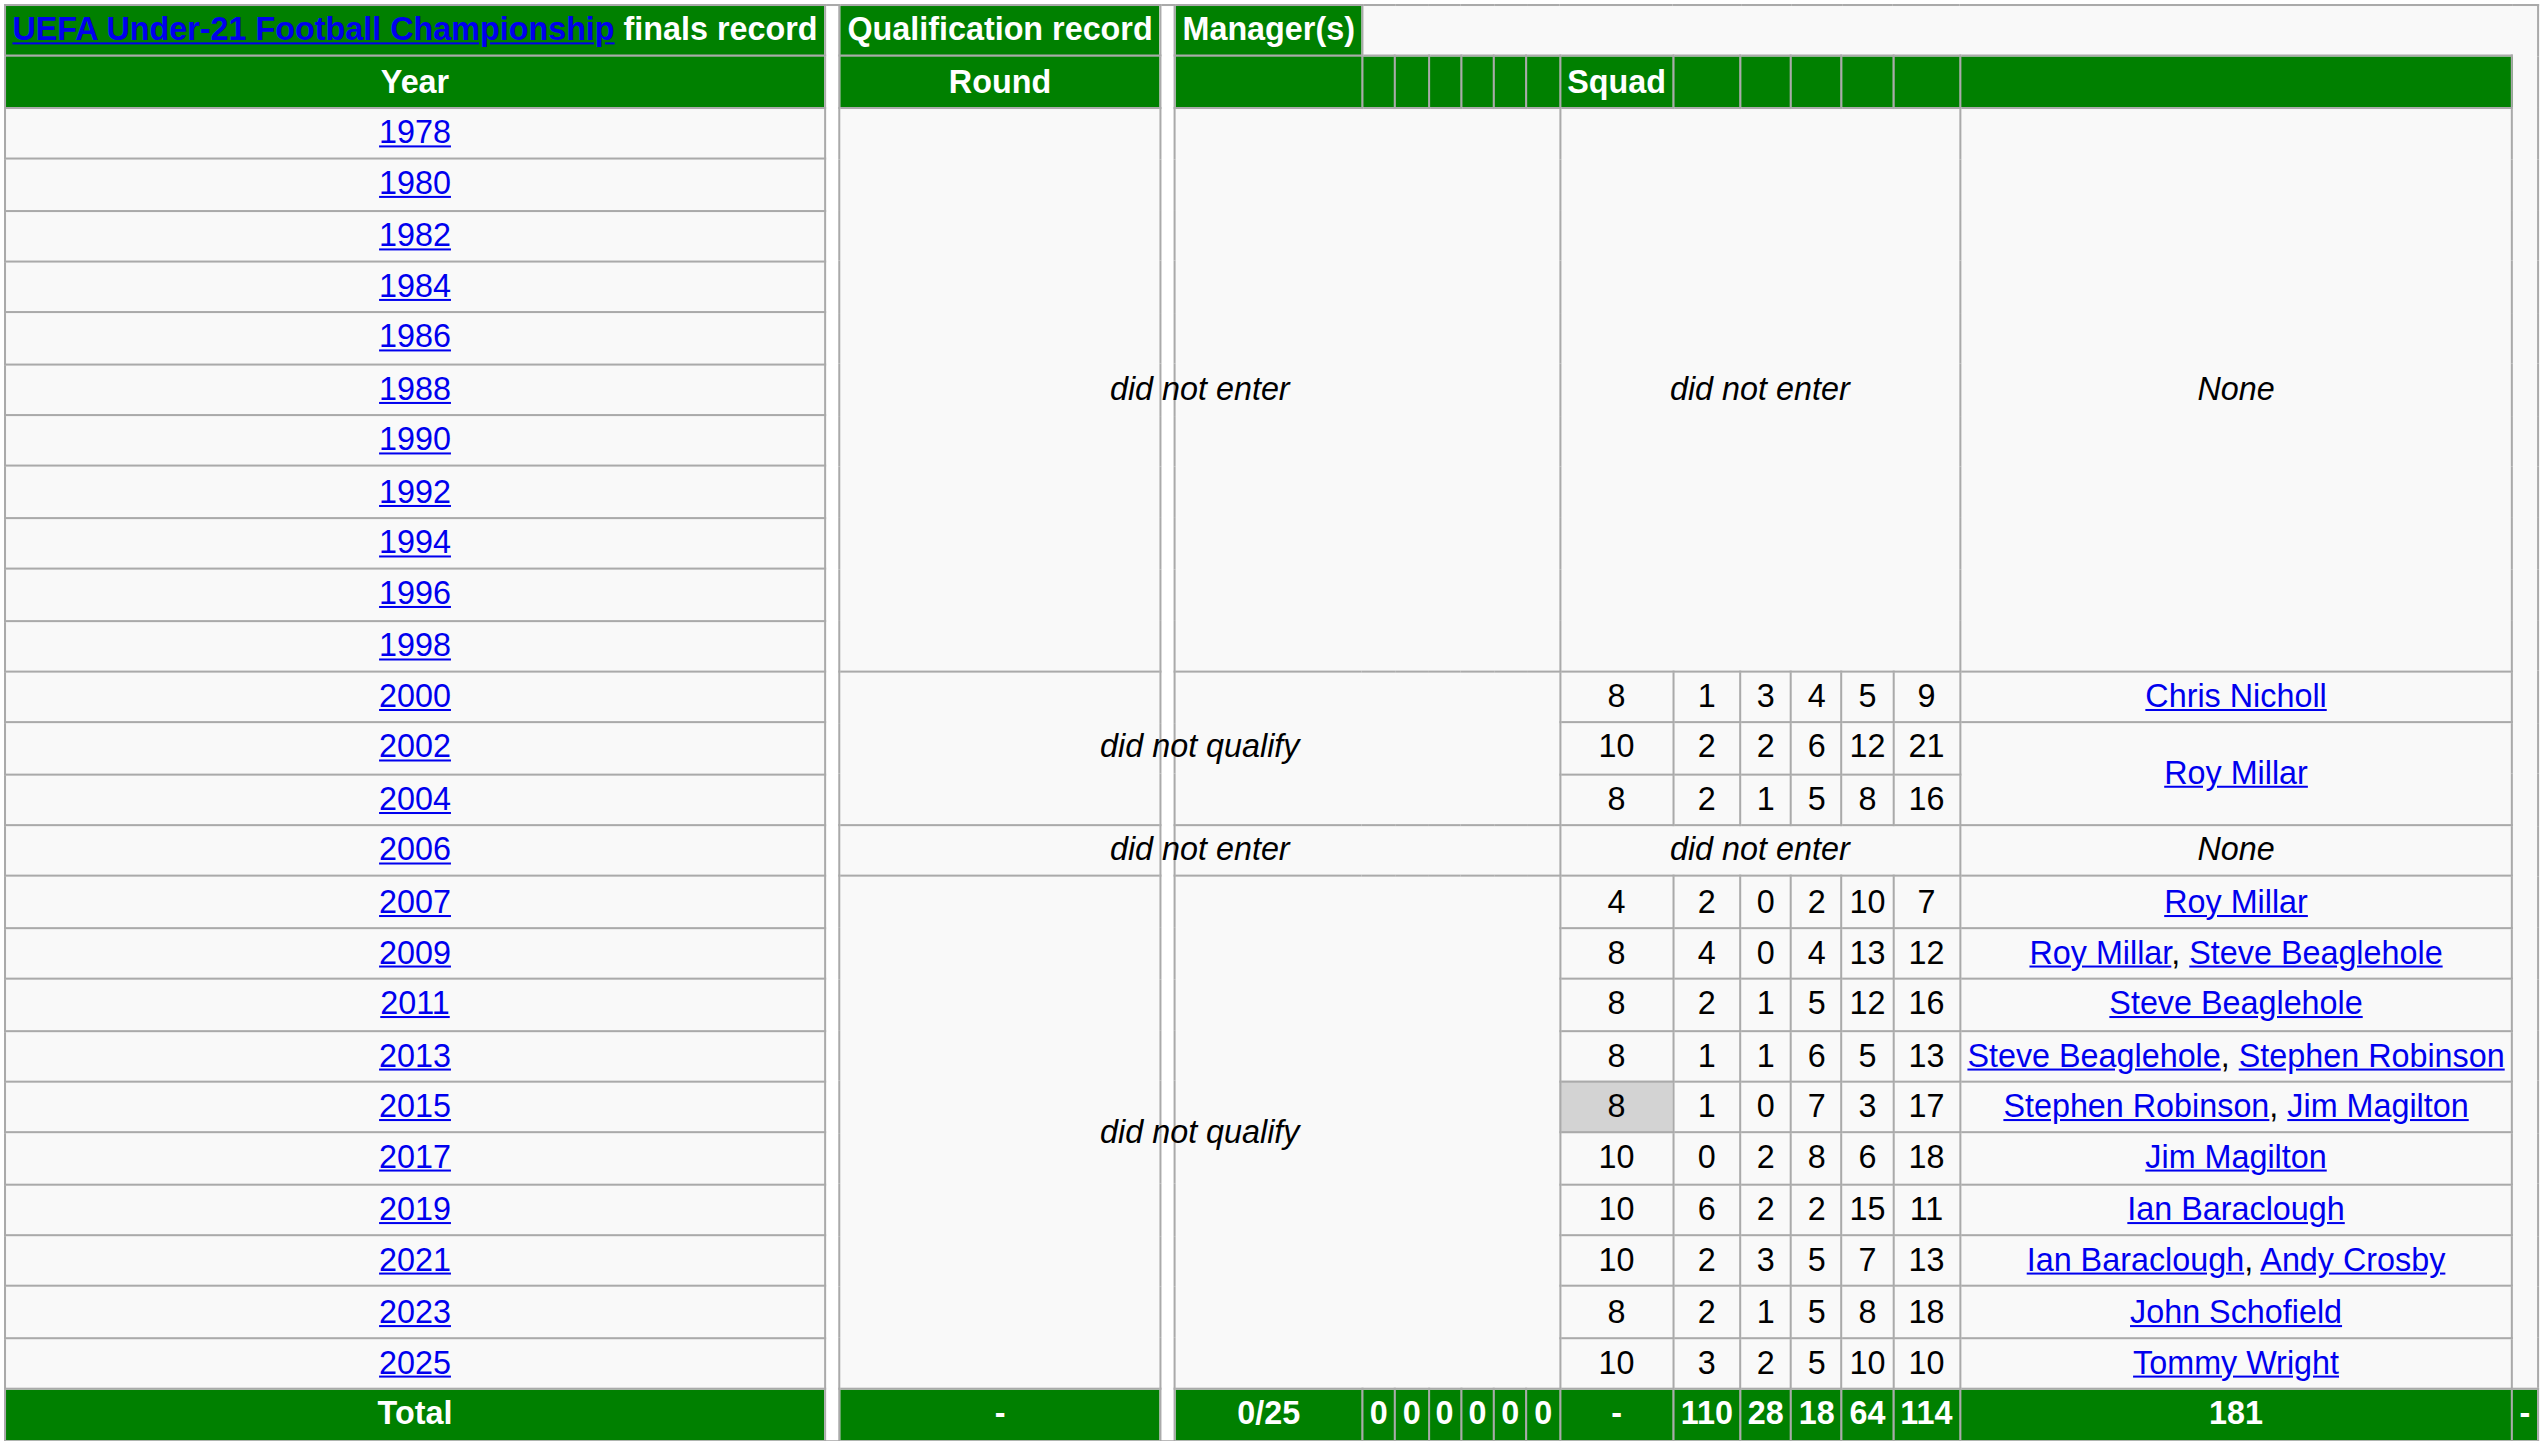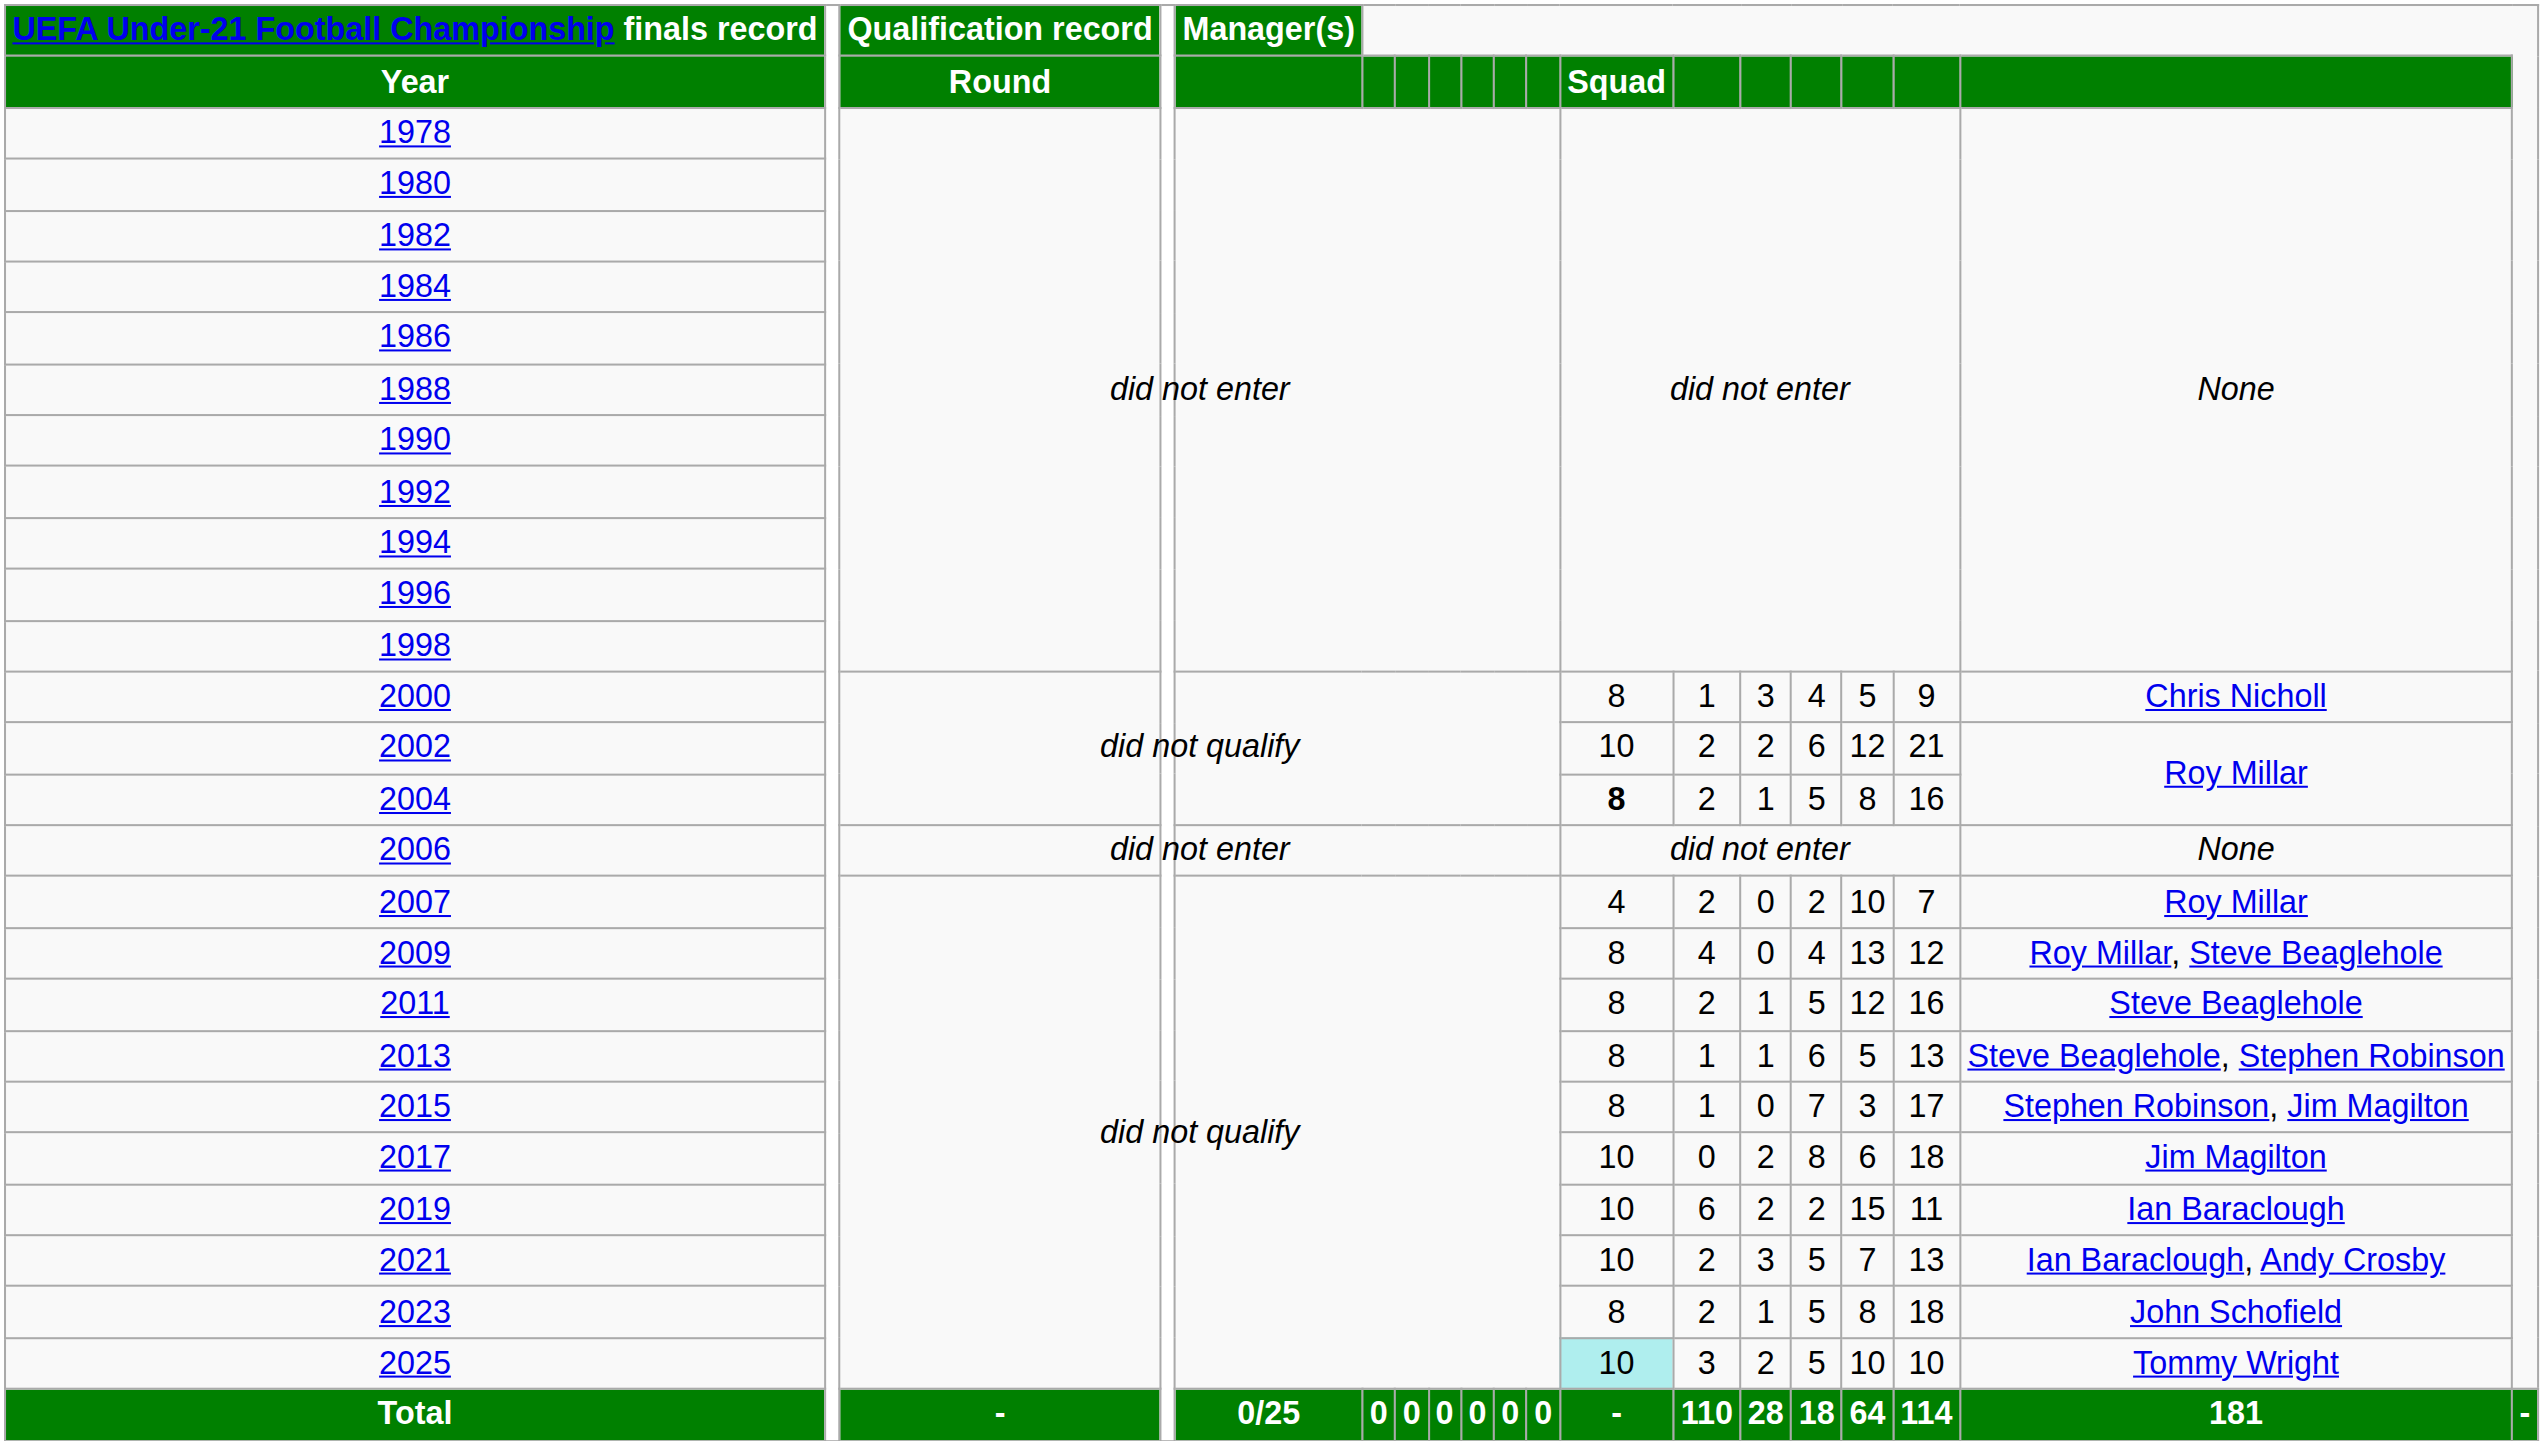(1616, 798) normal -> (1616, 798) bold
(1616, 1106) lightgrey background -> (1616, 1106) no background
(1617, 1362) no background -> (1617, 1362) paleturquoise background
